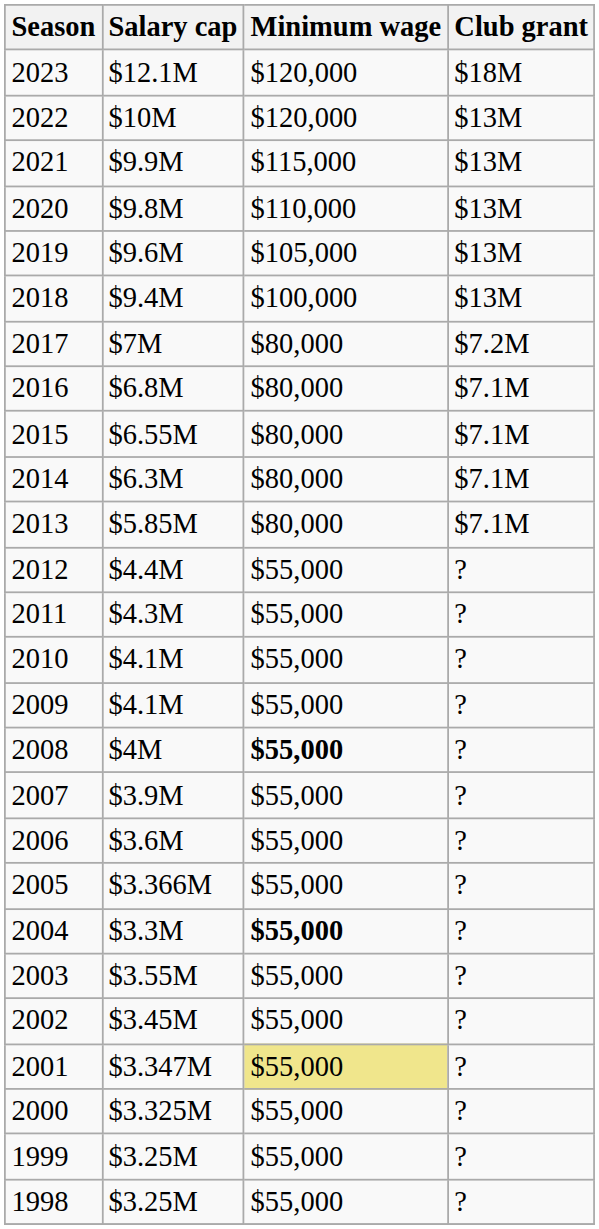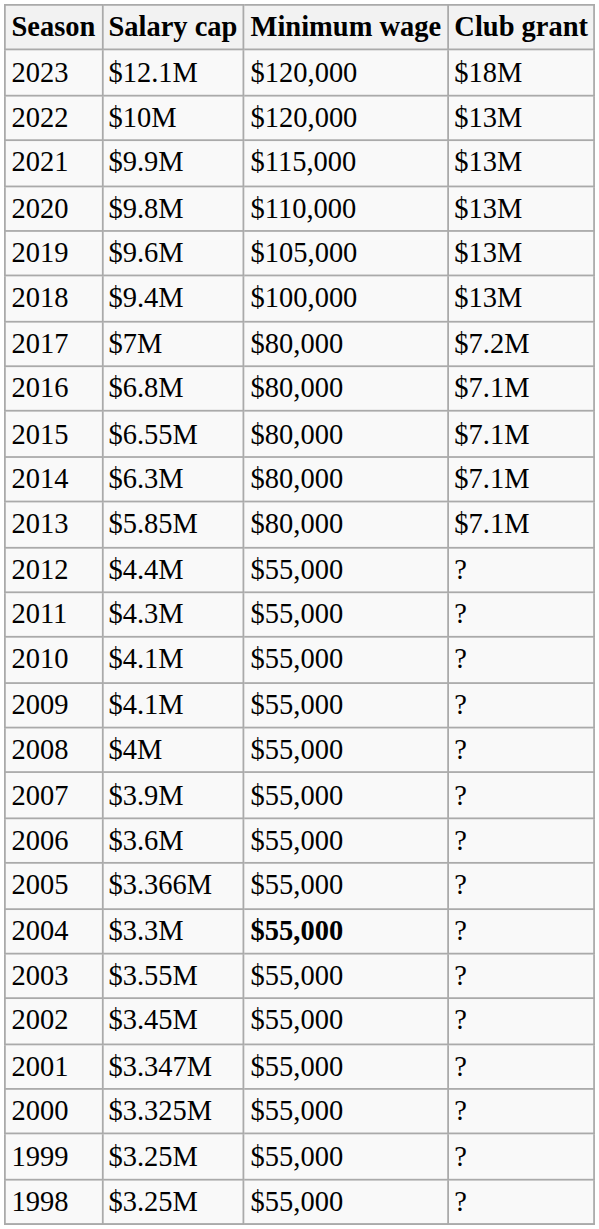(297, 749) bold -> (297, 749) normal
(297, 1065) khaki background -> (297, 1065) no background
